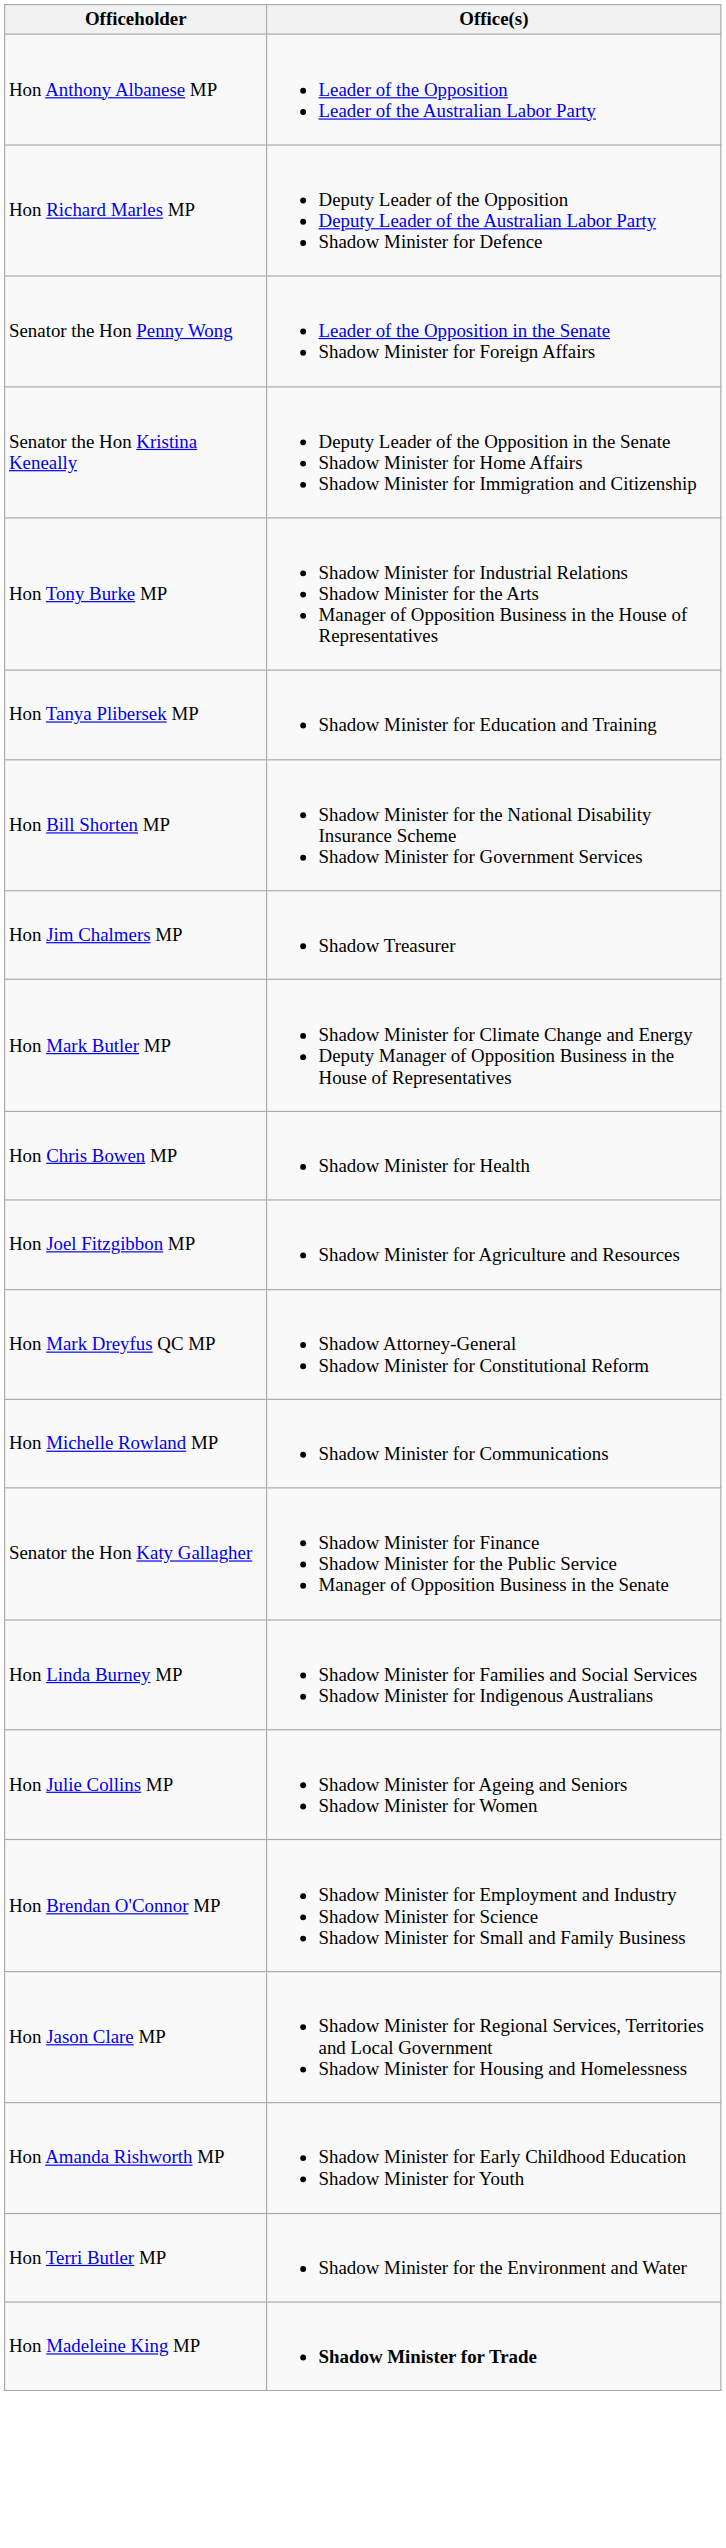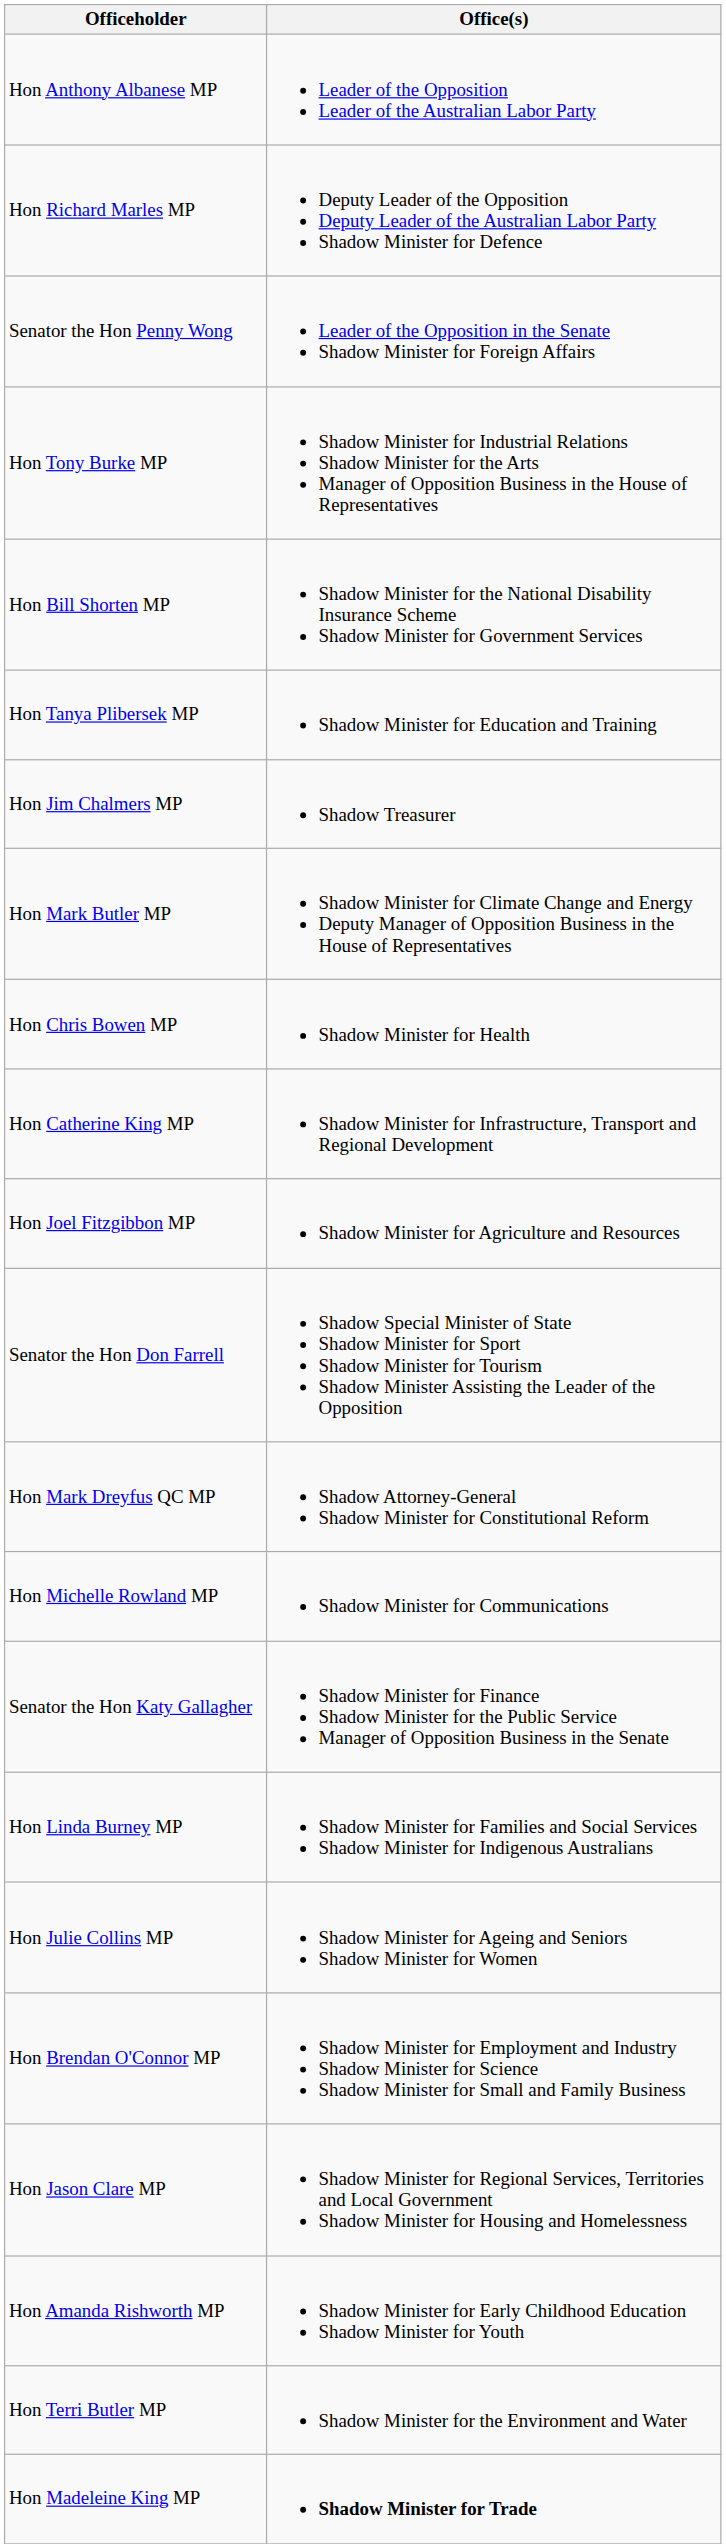- row: (103, 451)
rows swapped: (89, 824) <-> (104, 714)
+ row: (102, 1123)
+ row: (116, 1354)
